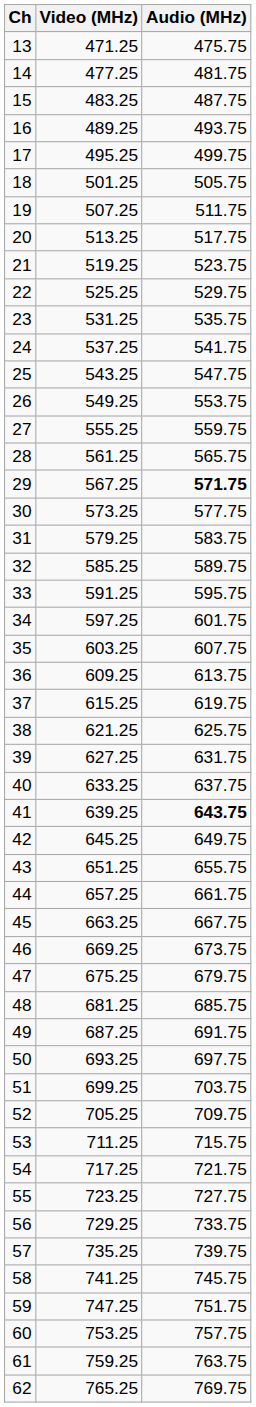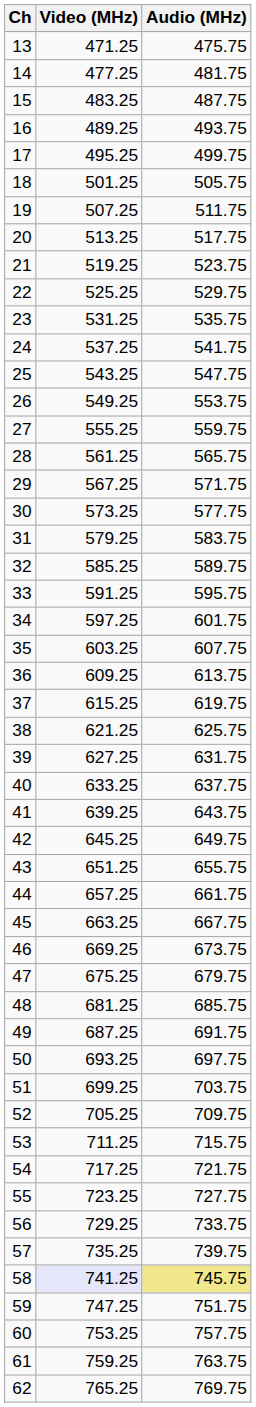(220, 484) bold -> (220, 484) normal
(220, 812) bold -> (220, 812) normal
(112, 1278) no background -> (112, 1278) lavender background
(220, 1278) no background -> (220, 1278) khaki background
